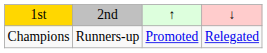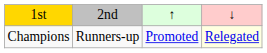(232, 36) no background -> (232, 36) lightyellow background
